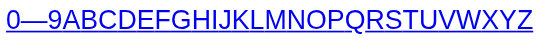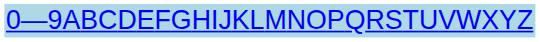(270, 20) no background -> (270, 20) lightblue background
